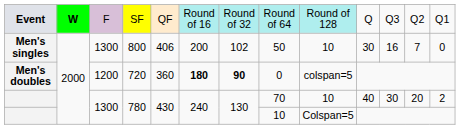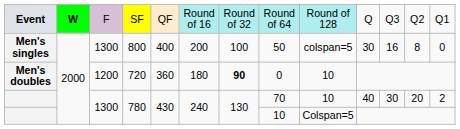(165, 48) 406 -> (165, 48) 400
(239, 48) 102 -> (239, 48) 100
(328, 48) 10 -> (328, 48) colspan=5
(417, 48) 7 -> (417, 48) 8
(199, 76) bold -> (199, 76) normal
(328, 76) colspan=5 -> (328, 76) 10
